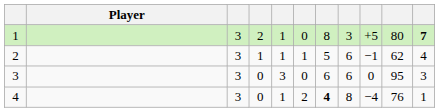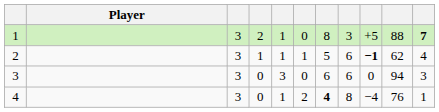(397, 35) 80 -> (397, 35) 88
(371, 55) normal -> (371, 55) bold
(397, 76) 95 -> (397, 76) 94
